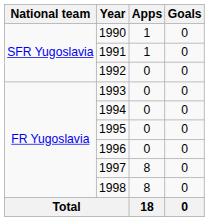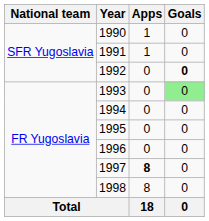(185, 71) normal -> (185, 71) bold
(185, 91) no background -> (185, 91) lightgreen background
(147, 168) normal -> (147, 168) bold
